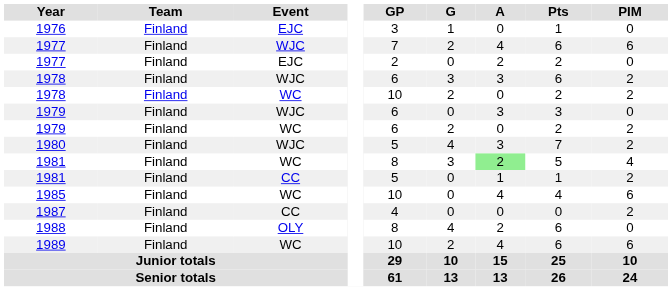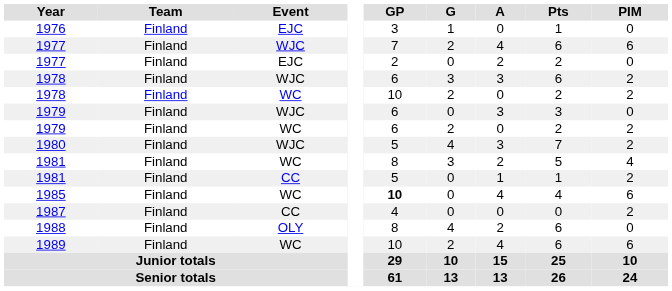(500, 161) lightgreen background -> (500, 161) no background
(395, 194) normal -> (395, 194) bold
